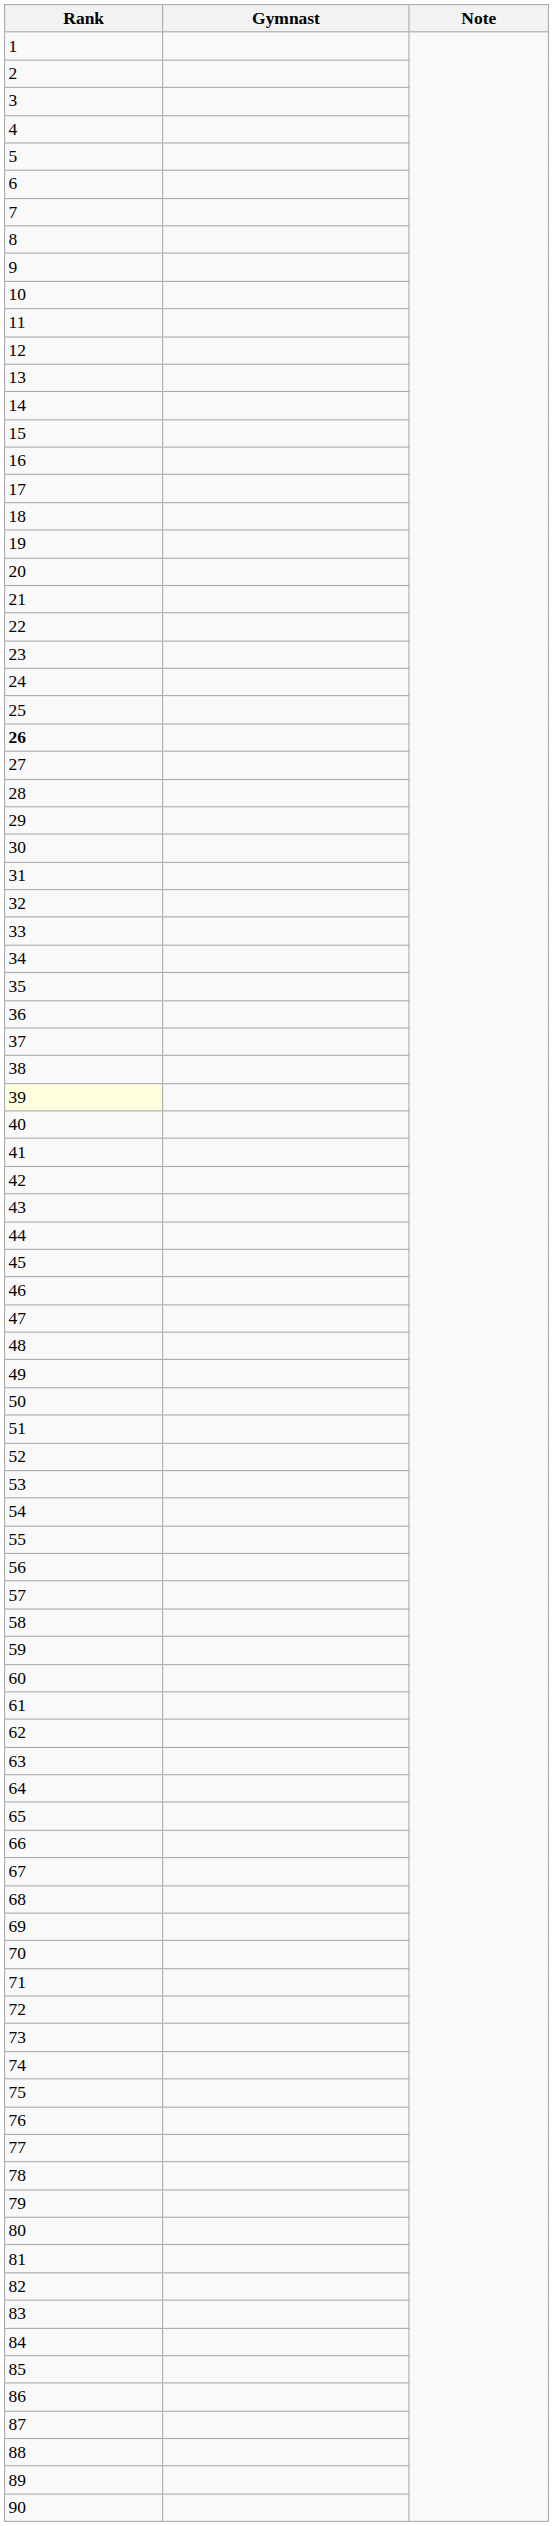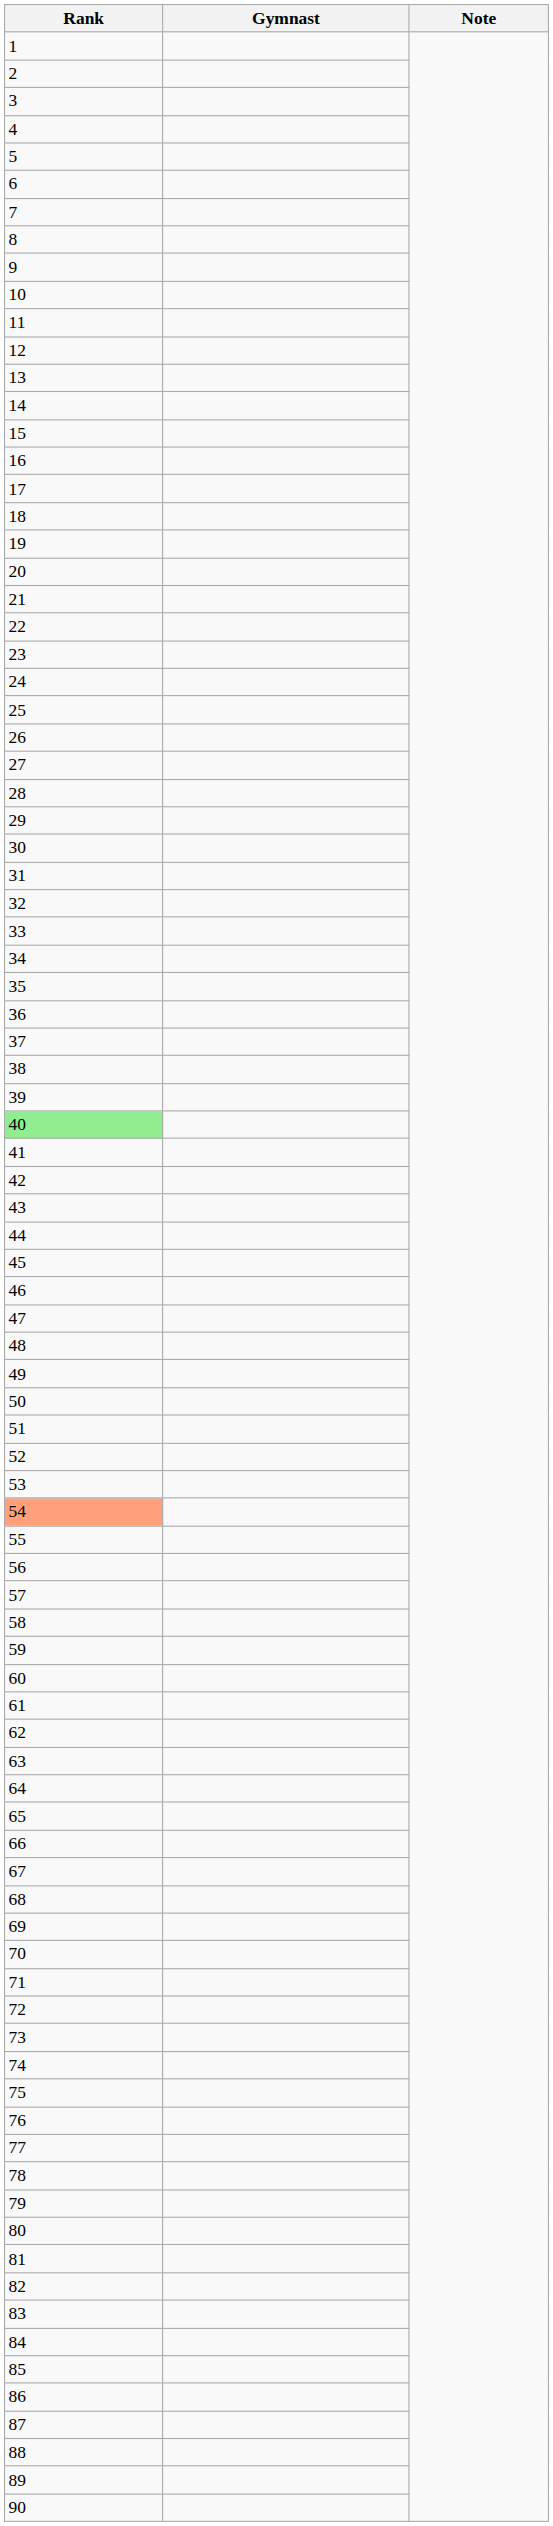(17, 737) bold -> (17, 737) normal
(17, 1097) lightyellow background -> (17, 1097) no background
(17, 1124) no background -> (17, 1124) lightgreen background
(17, 1511) no background -> (17, 1511) lightsalmon background
